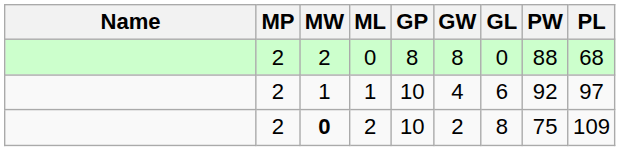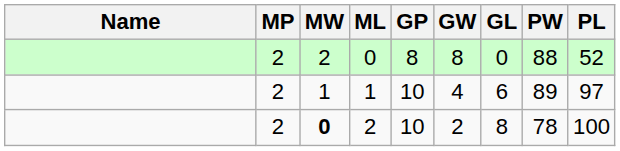(592, 57) 68 -> (592, 57) 52
(545, 92) 92 -> (545, 92) 89
(545, 127) 75 -> (545, 127) 78
(592, 127) 109 -> (592, 127) 100
